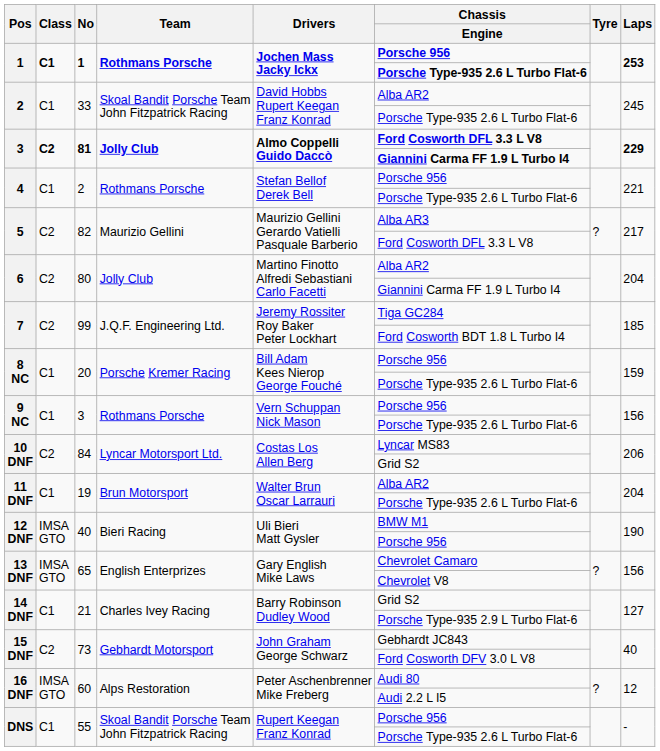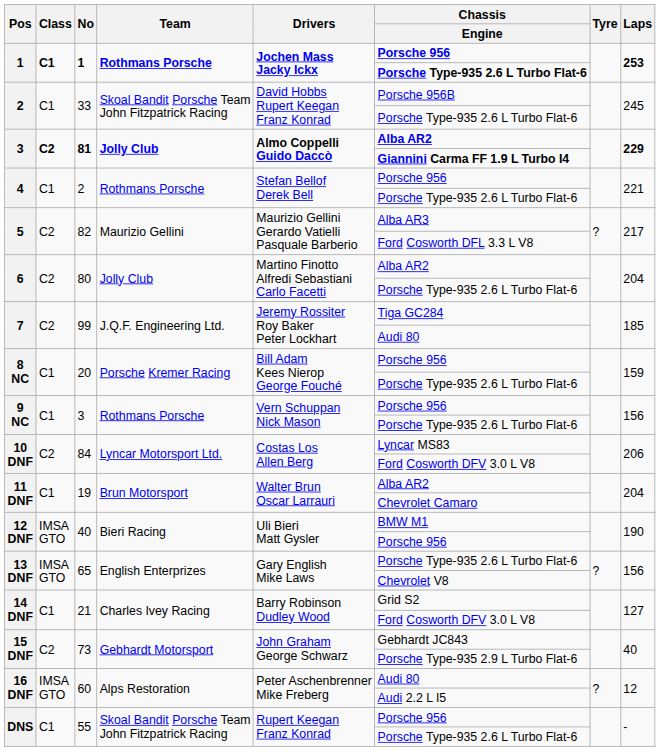(403, 94) Alba AR2 -> (416, 94) Porsche 956B
(460, 139) Ford Cosworth DFL 3.3 L V8 -> (405, 139) Alba AR2
(469, 290) Giannini Carma FF 1.9 L Turbo I4 -> (477, 290) Porsche Type-935 2.6 L Turbo Flat-6
(471, 337) Ford Cosworth BDT 1.8 L Turbo I4 -> (398, 337) Audi 80
(398, 464) Grid S2 -> (456, 464) Ford Cosworth DFV 3.0 L V8
(477, 503) Porsche Type-935 2.6 L Turbo Flat-6 -> (428, 503) Chevrolet Camaro
(428, 561) Chevrolet Camaro -> (477, 561) Porsche Type-935 2.6 L Turbo Flat-6
(477, 620) Porsche Type-935 2.9 L Turbo Flat-6 -> (456, 620) Ford Cosworth DFV 3.0 L V8
(456, 659) Ford Cosworth DFV 3.0 L V8 -> (477, 659) Porsche Type-935 2.9 L Turbo Flat-6
